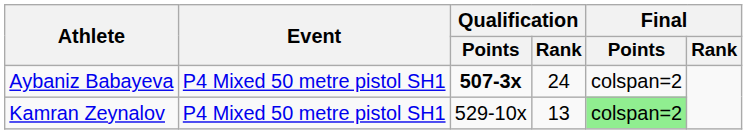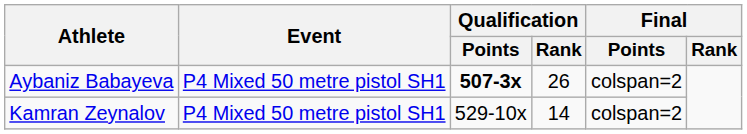(559, 82) 24 -> (559, 82) 26
(559, 113) 13 -> (559, 113) 14
(637, 113) lightgreen background -> (637, 113) no background
